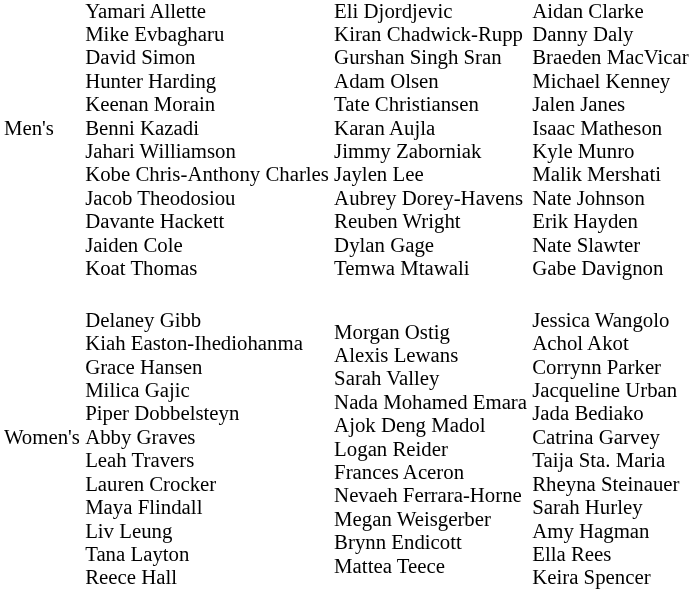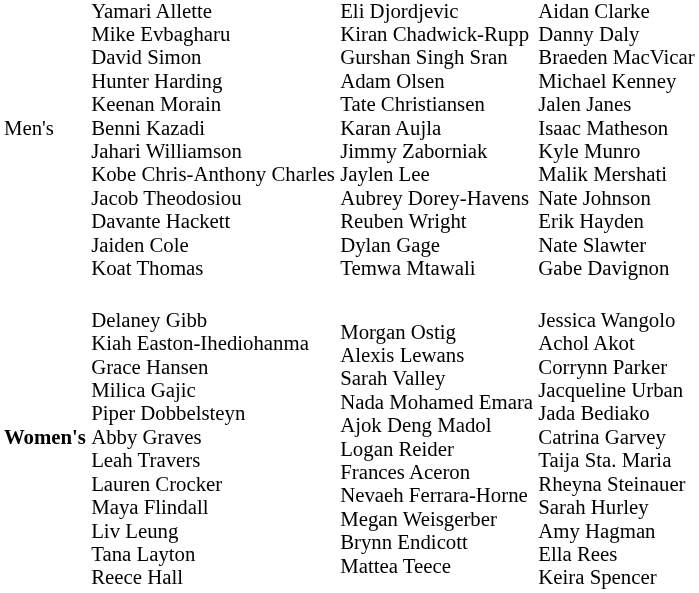(42, 437) normal -> (45, 437) bold
